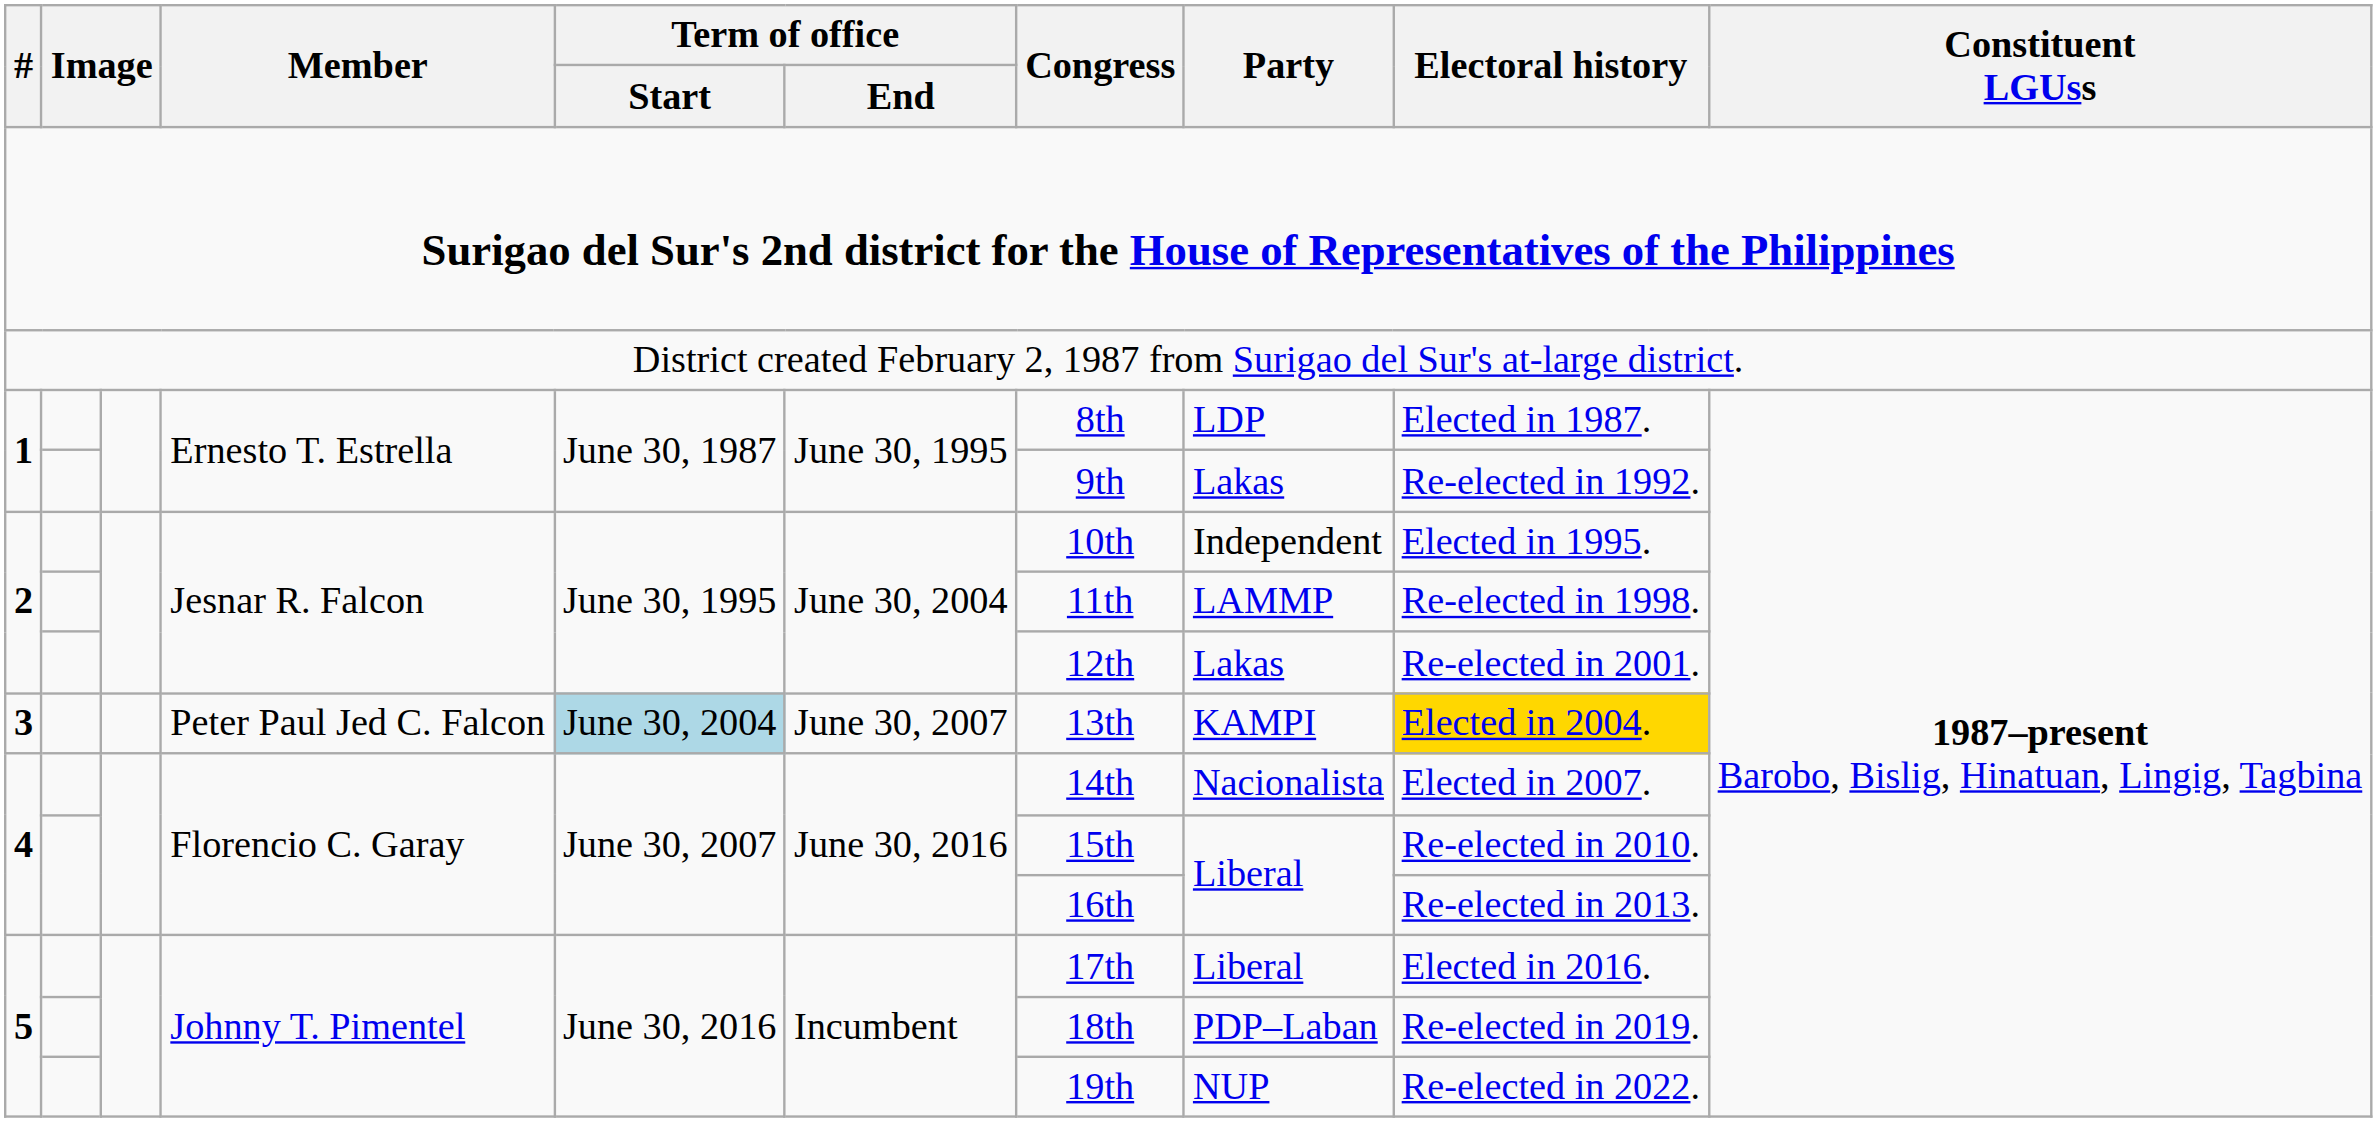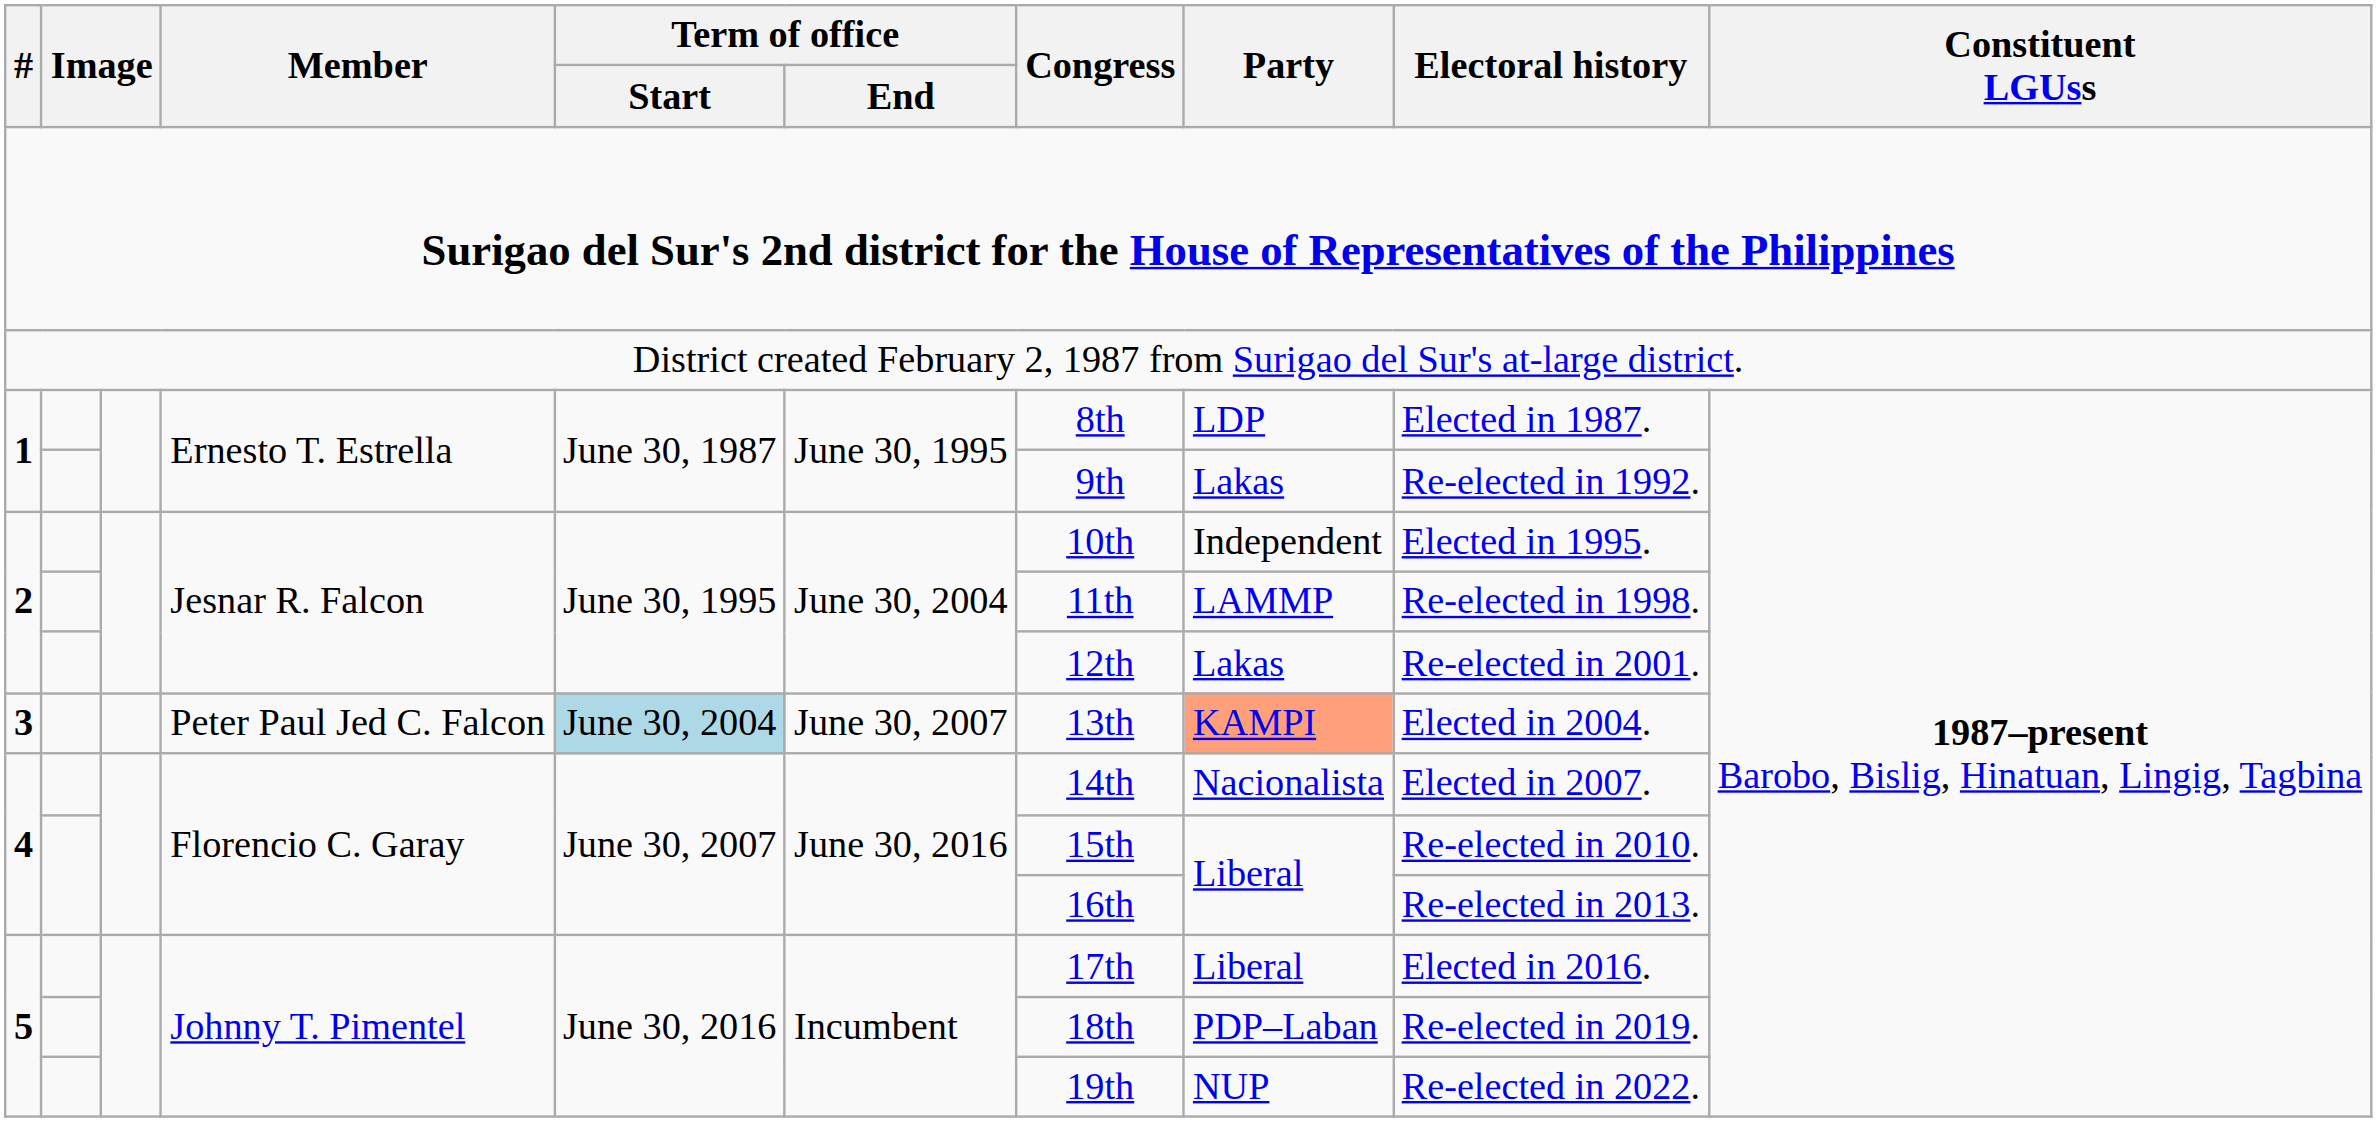(1255, 722) no background -> (1255, 722) lightsalmon background
(1526, 722) gold background -> (1526, 722) no background
